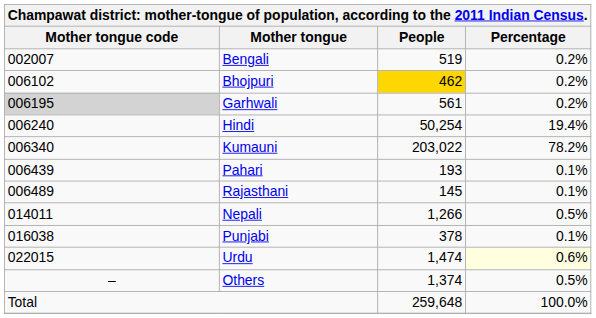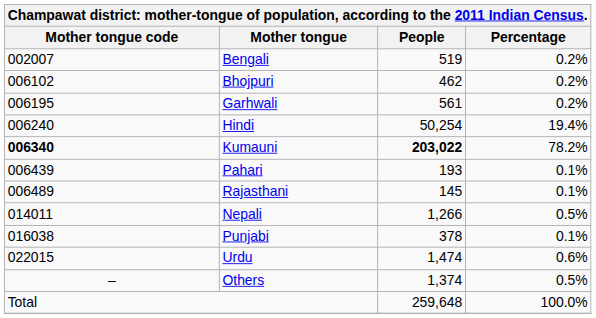(451, 81) gold background -> (451, 81) no background
(31, 103) lightgrey background -> (31, 103) no background
(31, 147) normal -> (31, 147) bold
(437, 147) normal -> (437, 147) bold
(572, 258) lightyellow background -> (572, 258) no background
